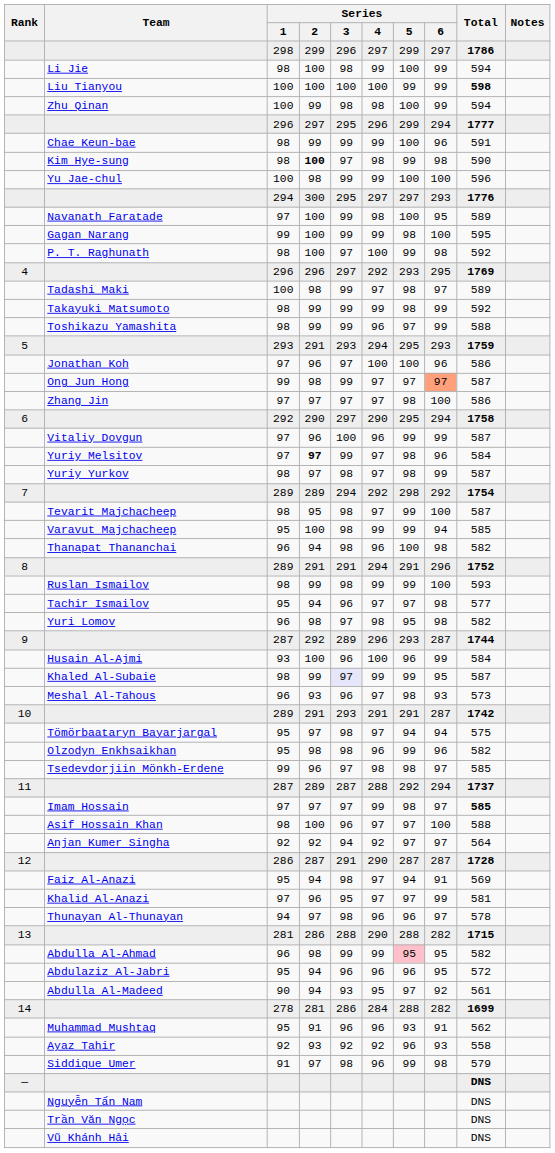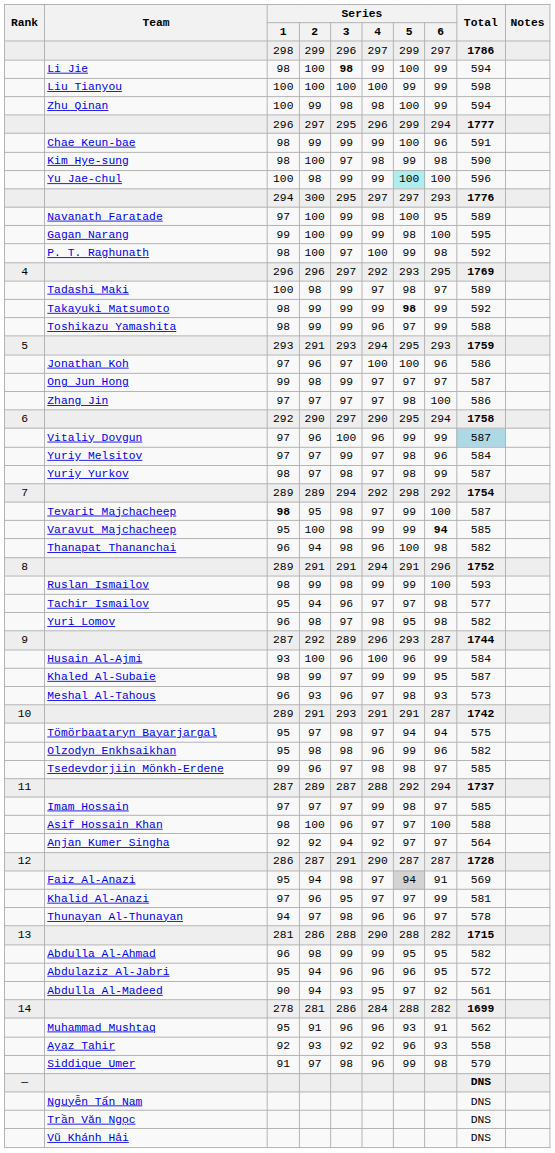(346, 69) normal -> (346, 69) bold
(481, 87) bold -> (481, 87) normal
(315, 161) bold -> (315, 161) normal
(409, 180) no background -> (409, 180) paleturquoise background
(409, 309) normal -> (409, 309) bold
(441, 382) lightsalmon background -> (441, 382) no background
(481, 438) no background -> (481, 438) lightblue background
(315, 456) bold -> (315, 456) normal
(283, 511) normal -> (283, 511) bold
(441, 530) normal -> (441, 530) bold
(346, 677) lavender background -> (346, 677) no background
(481, 806) bold -> (481, 806) normal
(409, 880) no background -> (409, 880) lightgrey background
(409, 954) pink background -> (409, 954) no background
